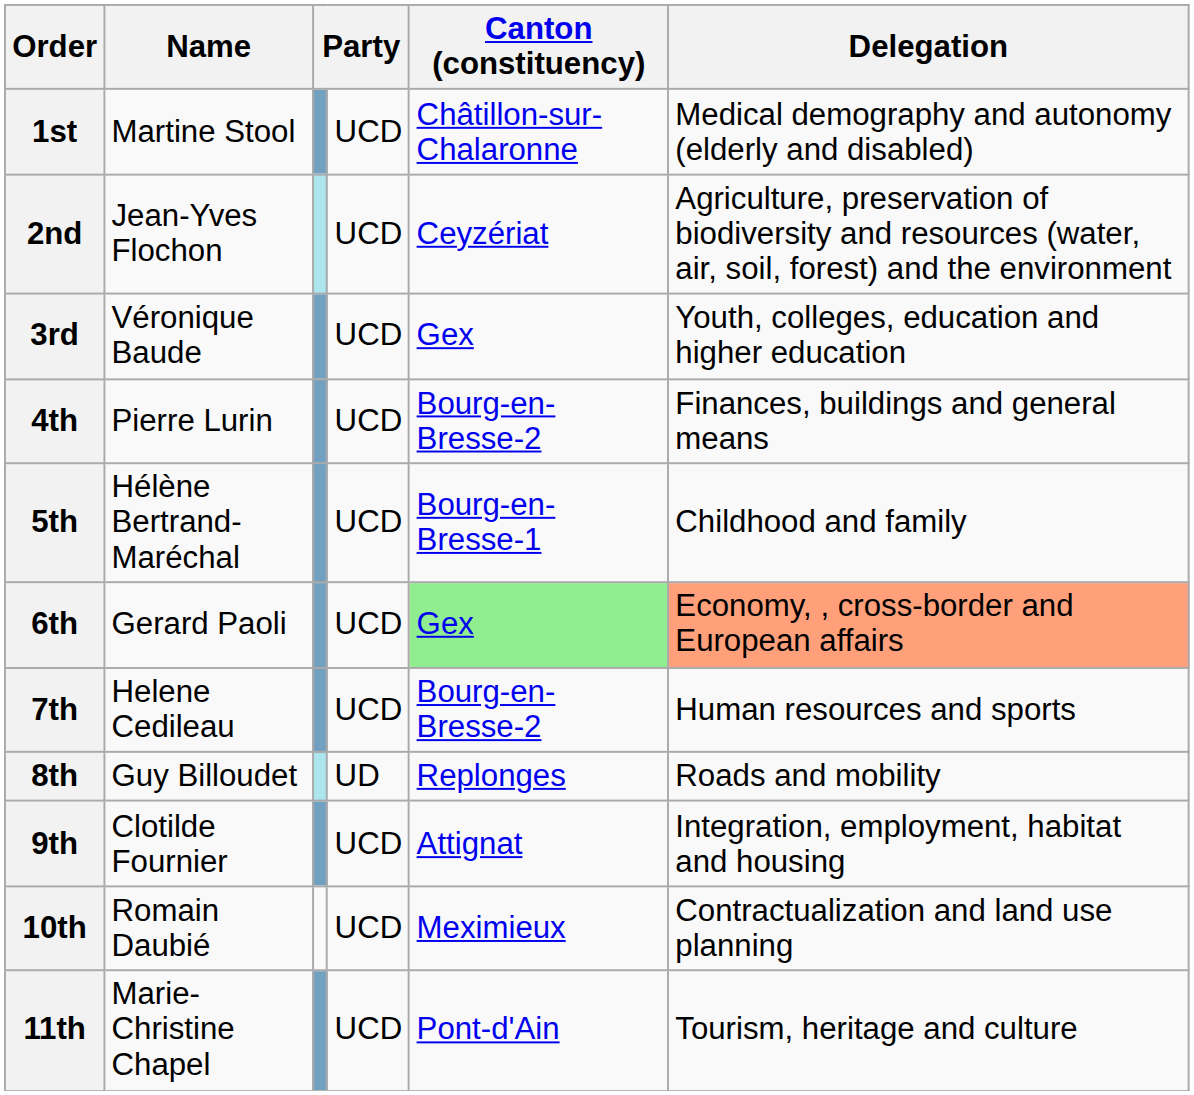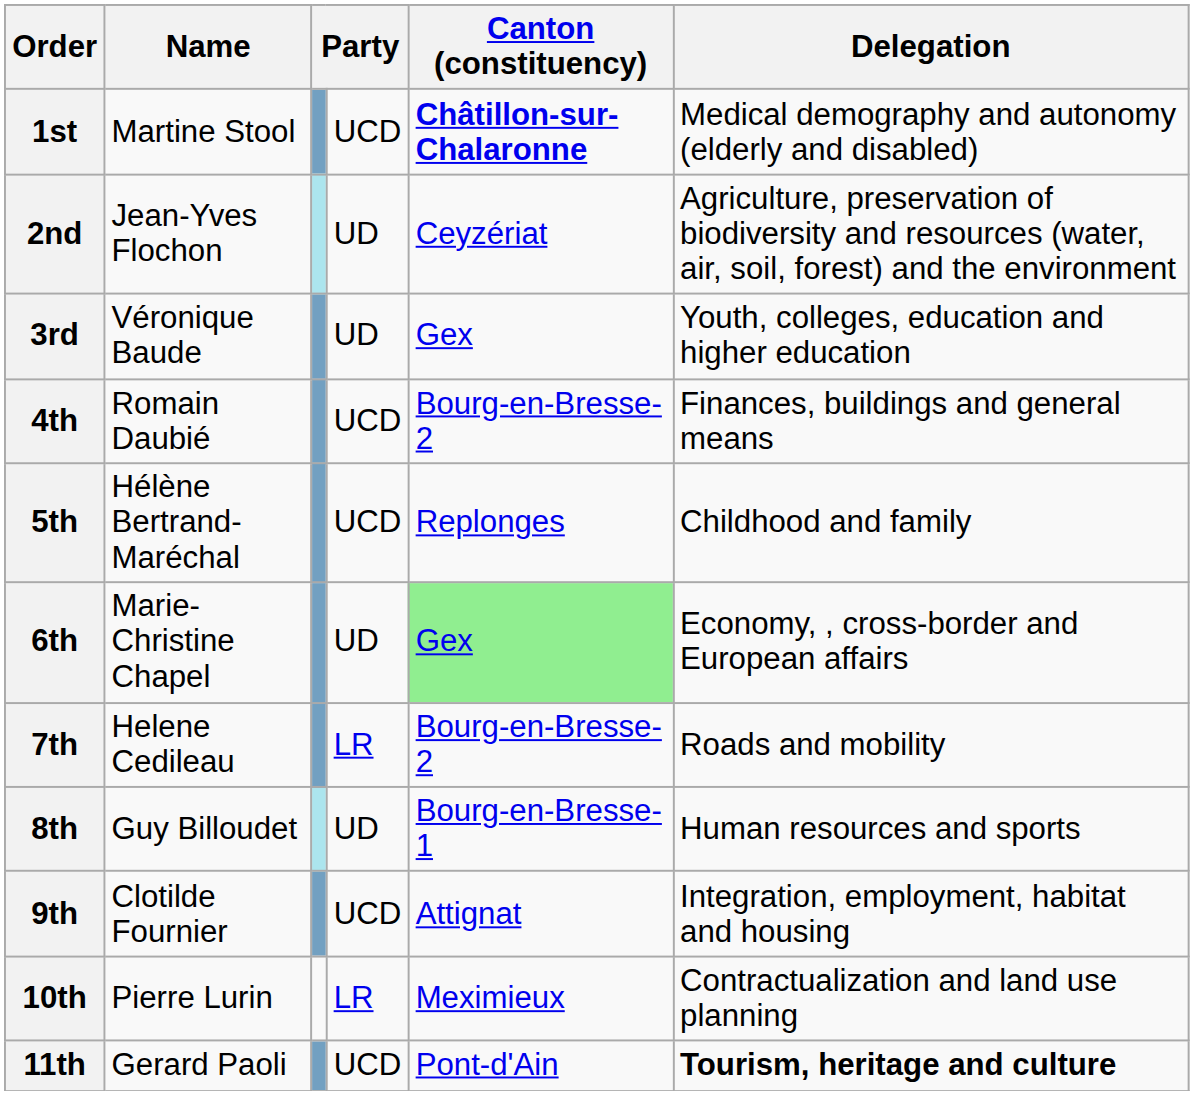(509, 131) normal -> (517, 131) bold
(368, 233) UCD -> (356, 233) UD
(368, 335) UCD -> (356, 335) UD
(192, 420) Pierre Lurin -> (165, 420) Romain Daubié
(486, 522) Bourg-en-Bresse-1 -> (490, 522) Replonges
(199, 624) Gerard Paoli -> (173, 642) Marie-Christine Chapel
(368, 624) UCD -> (356, 642) UD
(874, 624) lightsalmon background -> (879, 642) no background
(368, 709) UCD -> (354, 744) LR
(876, 709) Human resources and sports -> (813, 744) Roads and mobility
(491, 776) Replonges -> (539, 828) Bourg-en-Bresse-1
(808, 776) Roads and mobility -> (880, 828) Human resources and sports
(165, 927) Romain Daubié -> (192, 997) Pierre Lurin
(368, 927) UCD -> (354, 997) LR
(173, 1029) Marie-Christine Chapel -> (199, 1064) Gerard Paoli
(876, 1029) normal -> (898, 1064) bold
